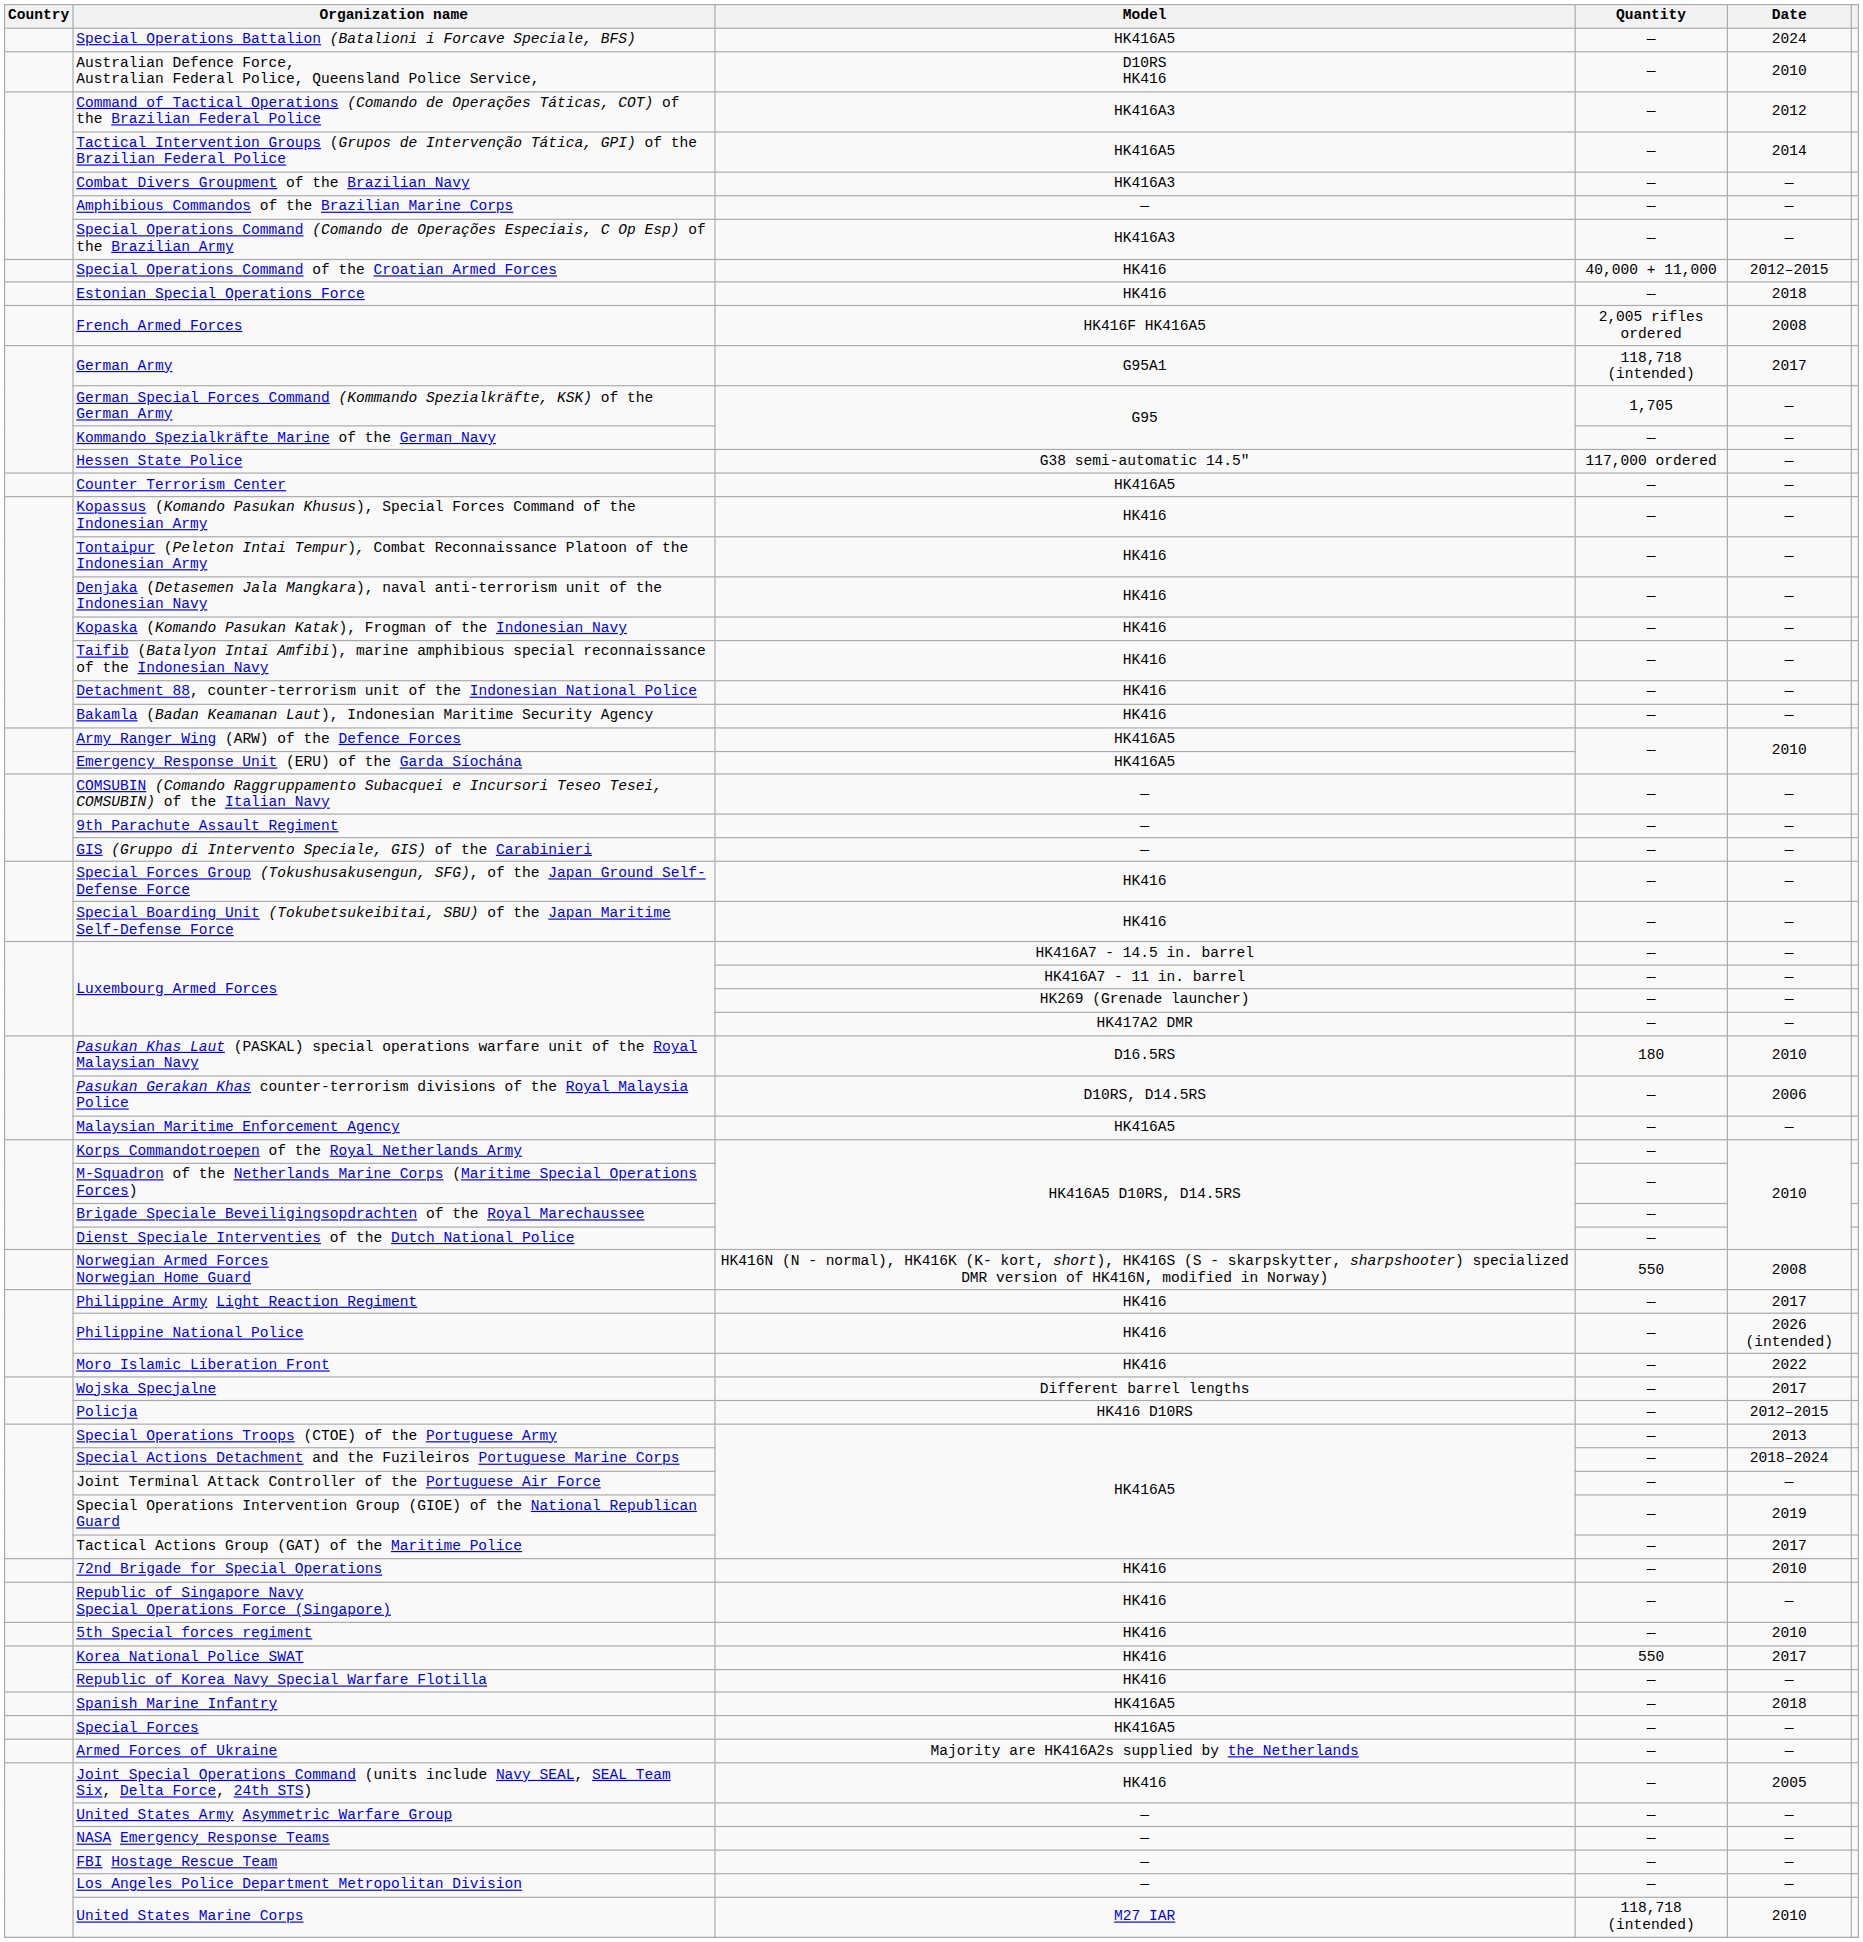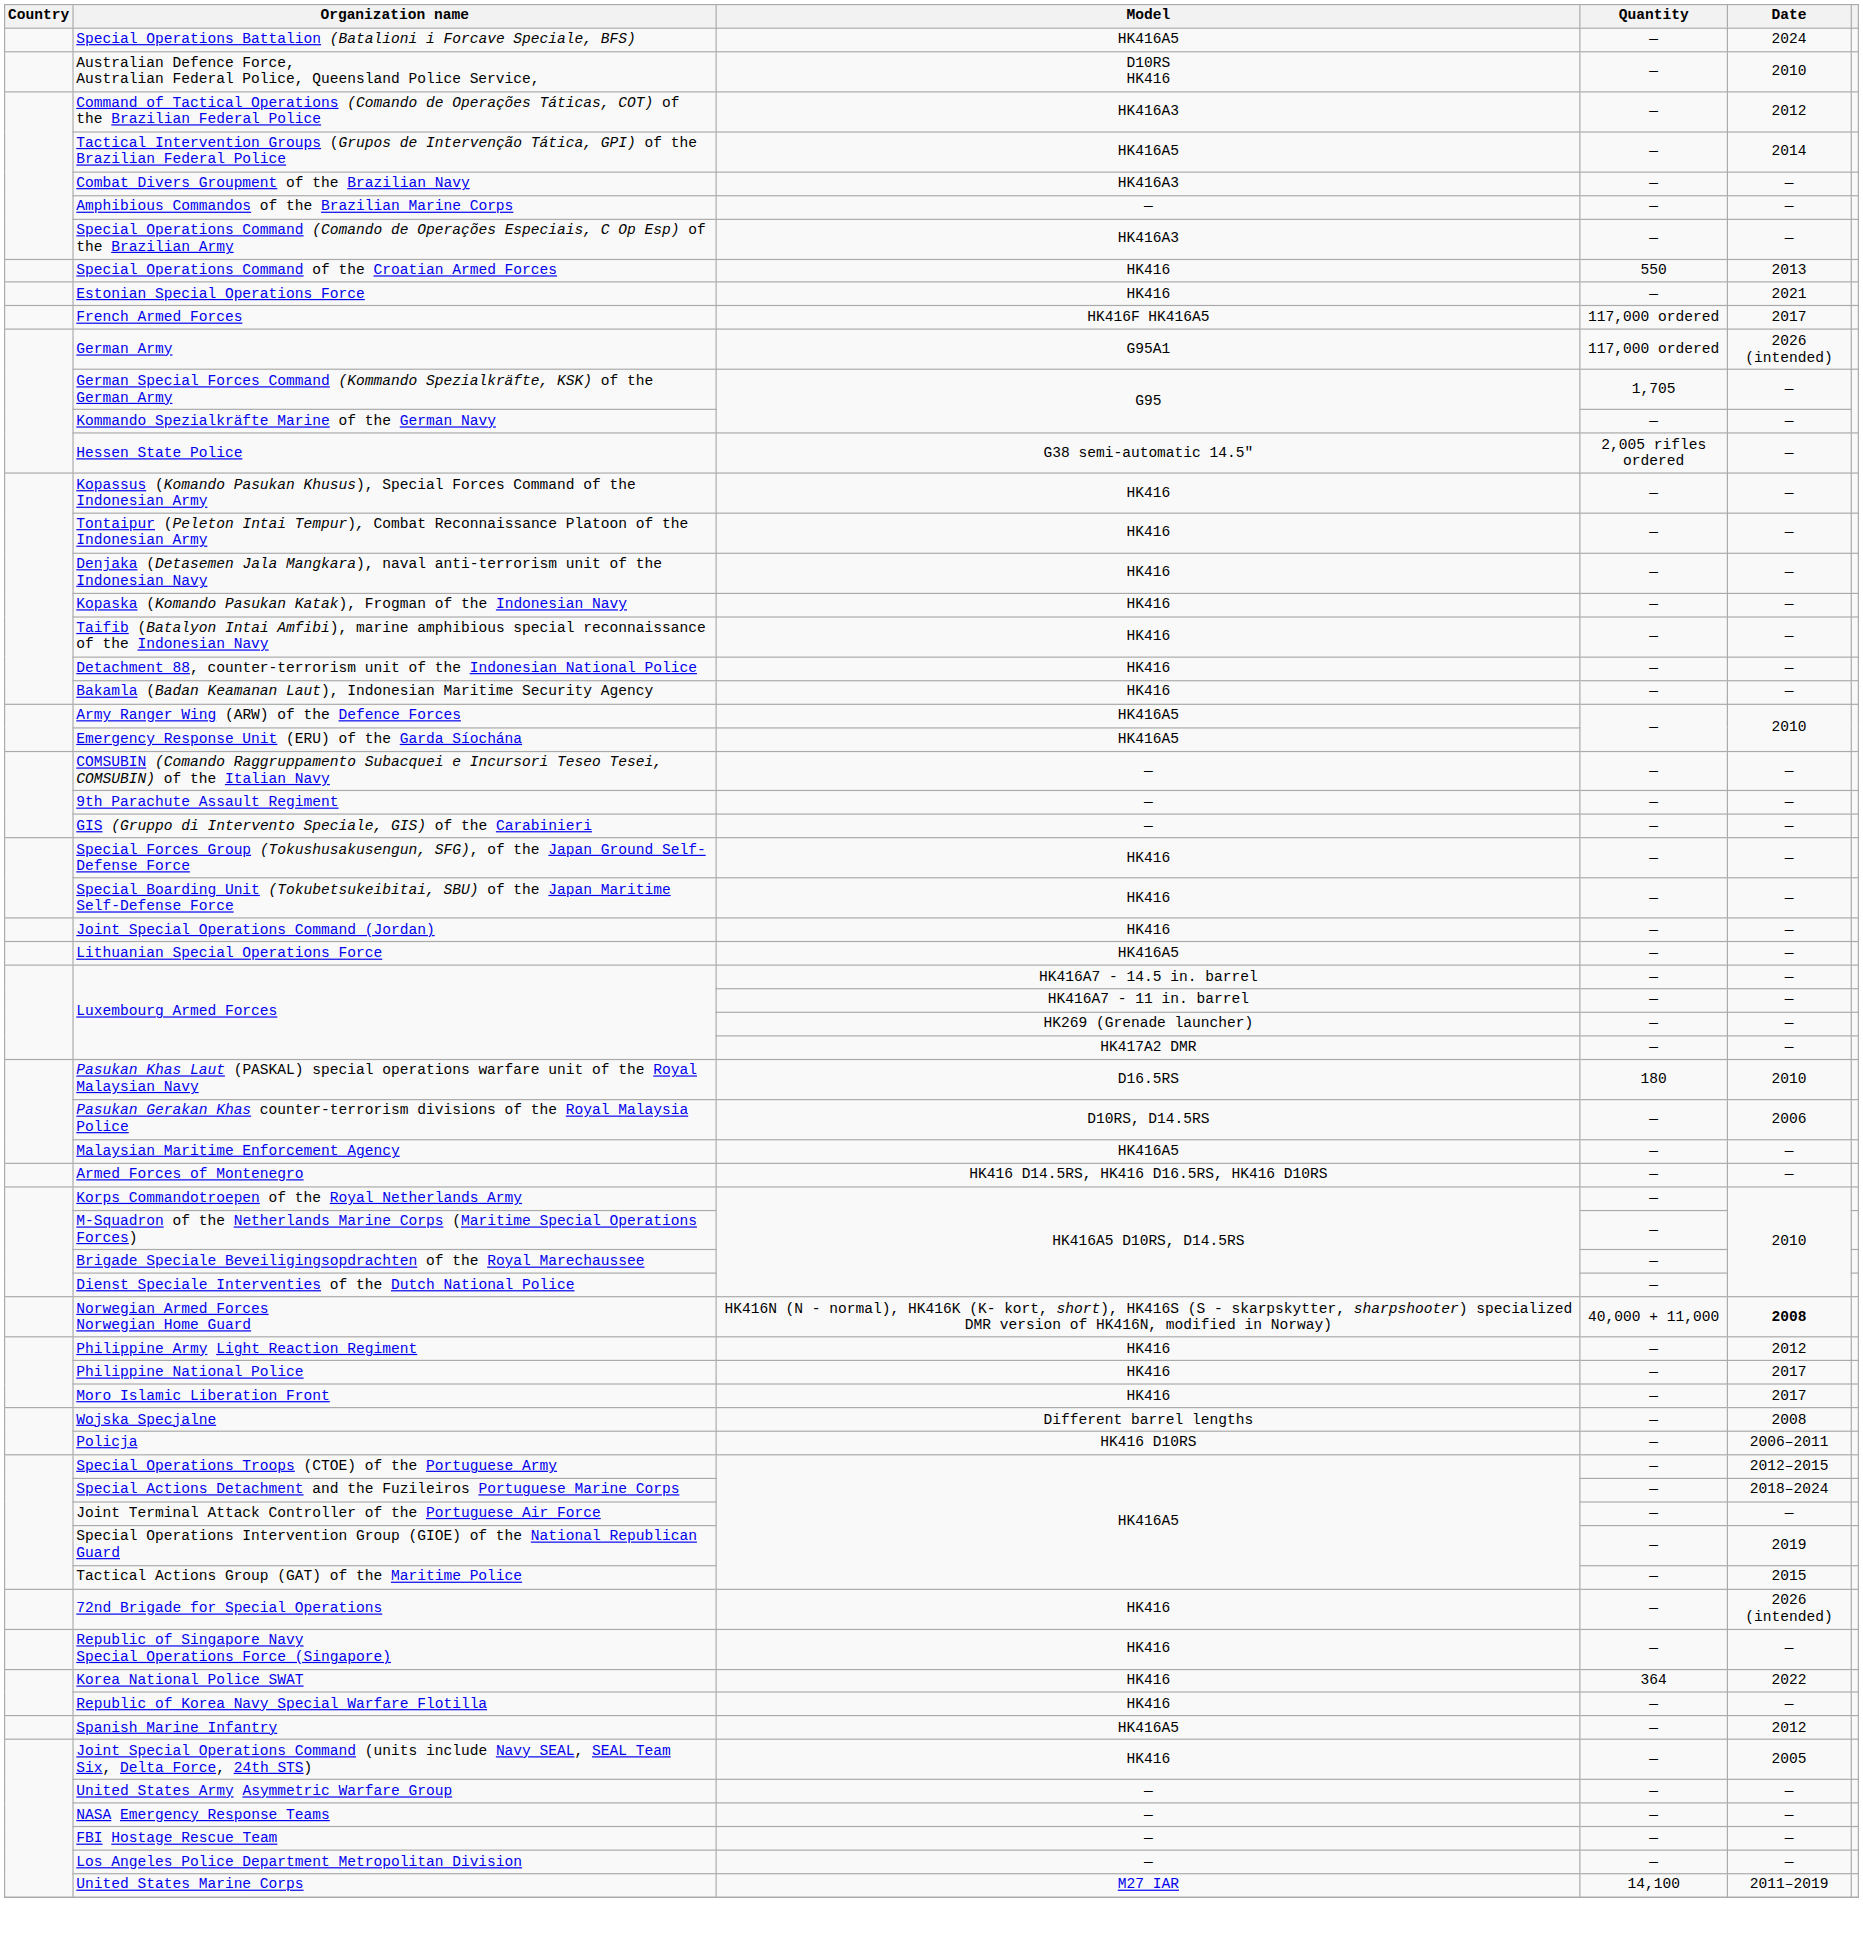(1651, 271) 40,000 + 11,000 -> (1654, 271) 550
(1789, 271) 2012–2015 -> (1789, 271) 2013
(1789, 295) 2018 -> (1789, 295) 2021
(1651, 326) 2,005 rifles ordered -> (1654, 318) 117,000 ordered
(1789, 326) 2008 -> (1789, 318) 2017
(1651, 366) 118,718 (intended) -> (1654, 350) 117,000 ordered
(1789, 366) 2017 -> (1789, 350) 2026 (intended)
(1651, 462) 117,000 ordered -> (1654, 453) 2,005 rifles ordered
- row: (181, 485)
+ row: (255, 930)
+ row: (229, 954)
+ row: (190, 1175)
(1651, 1270) 550 -> (1654, 1317) 40,000 + 11,000
(1789, 1270) normal -> (1789, 1317) bold
(1789, 1302) 2017 -> (1789, 1349) 2012
(1789, 1334) 2026 (intended) -> (1789, 1373) 2017
(1789, 1366) 2022 -> (1789, 1396) 2017
(1789, 1389) 2017 -> (1789, 1420) 2008
(1789, 1413) 2012–2015 -> (1789, 1443) 2006–2011
(1789, 1436) 2013 -> (1789, 1467) 2012–2015
(1789, 1547) 2017 -> (1789, 1577) 2015
(1789, 1570) 2010 -> (1789, 1609) 2026 (intended)
- row: (194, 1634)
(1651, 1658) 550 -> (1654, 1681) 364
(1789, 1658) 2017 -> (1789, 1681) 2022
(1789, 1705) 2018 -> (1789, 1728) 2012
- row: (137, 1728)
- row: (177, 1752)
(1651, 1918) 118,718 (intended) -> (1654, 1886) 14,100
(1789, 1918) 2010 -> (1789, 1886) 2011–2019
